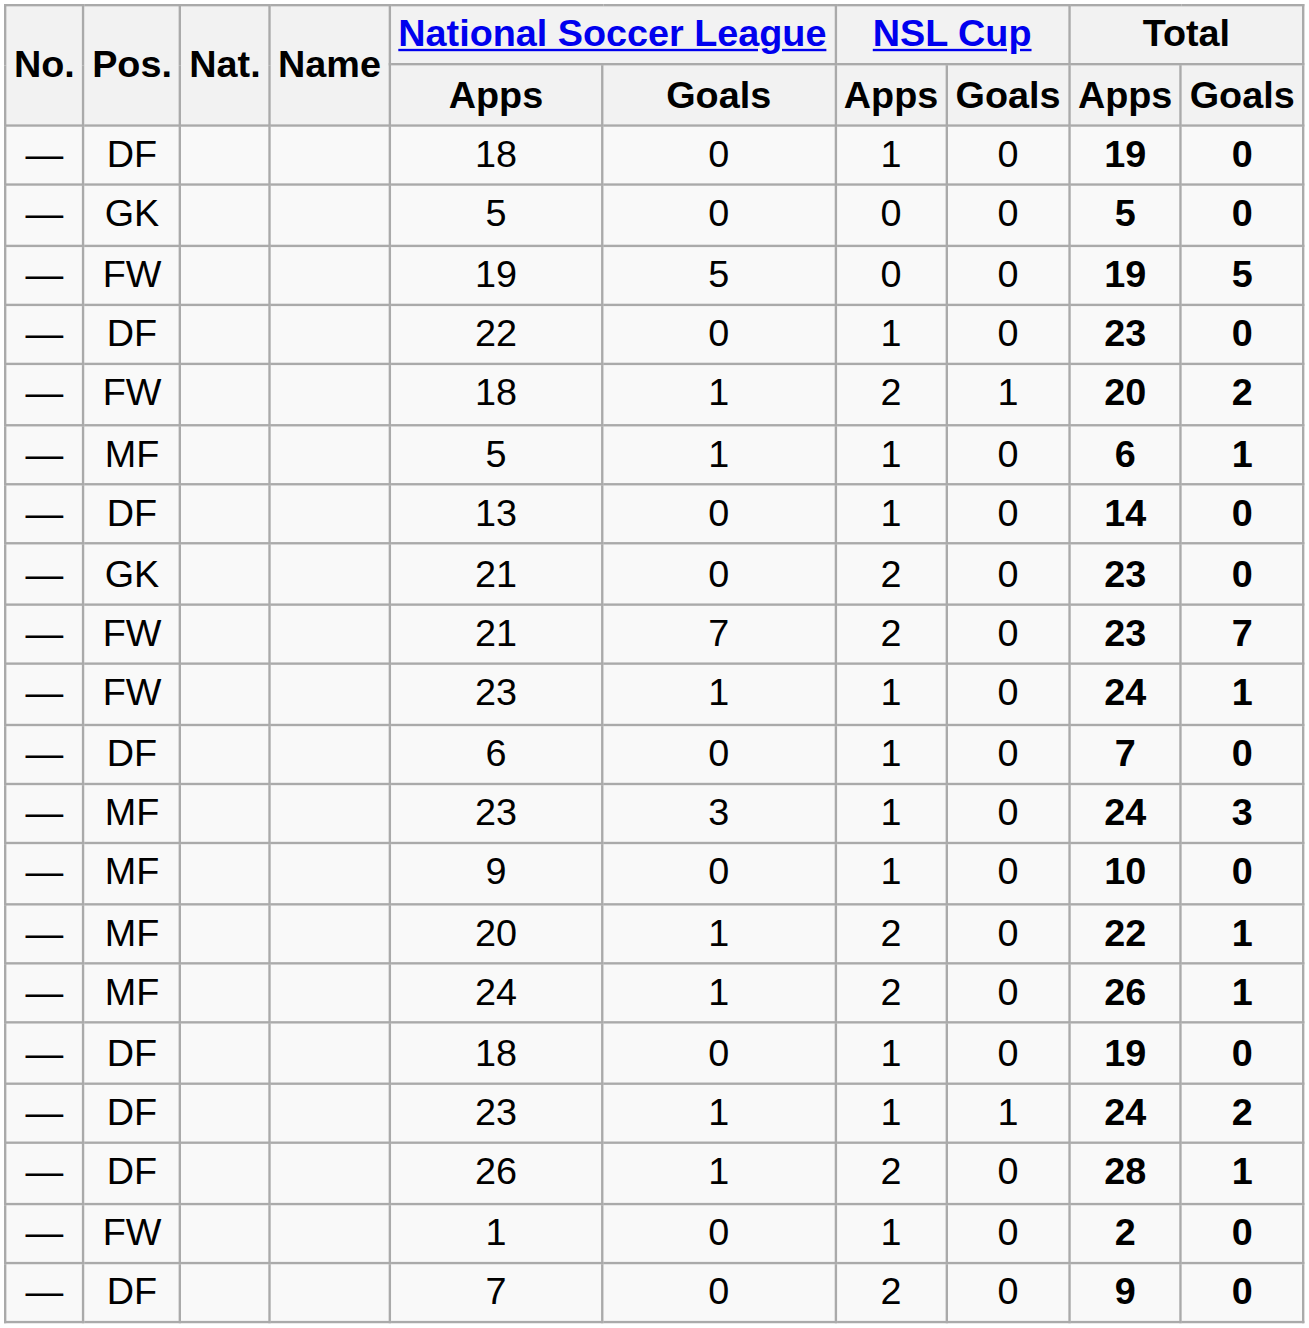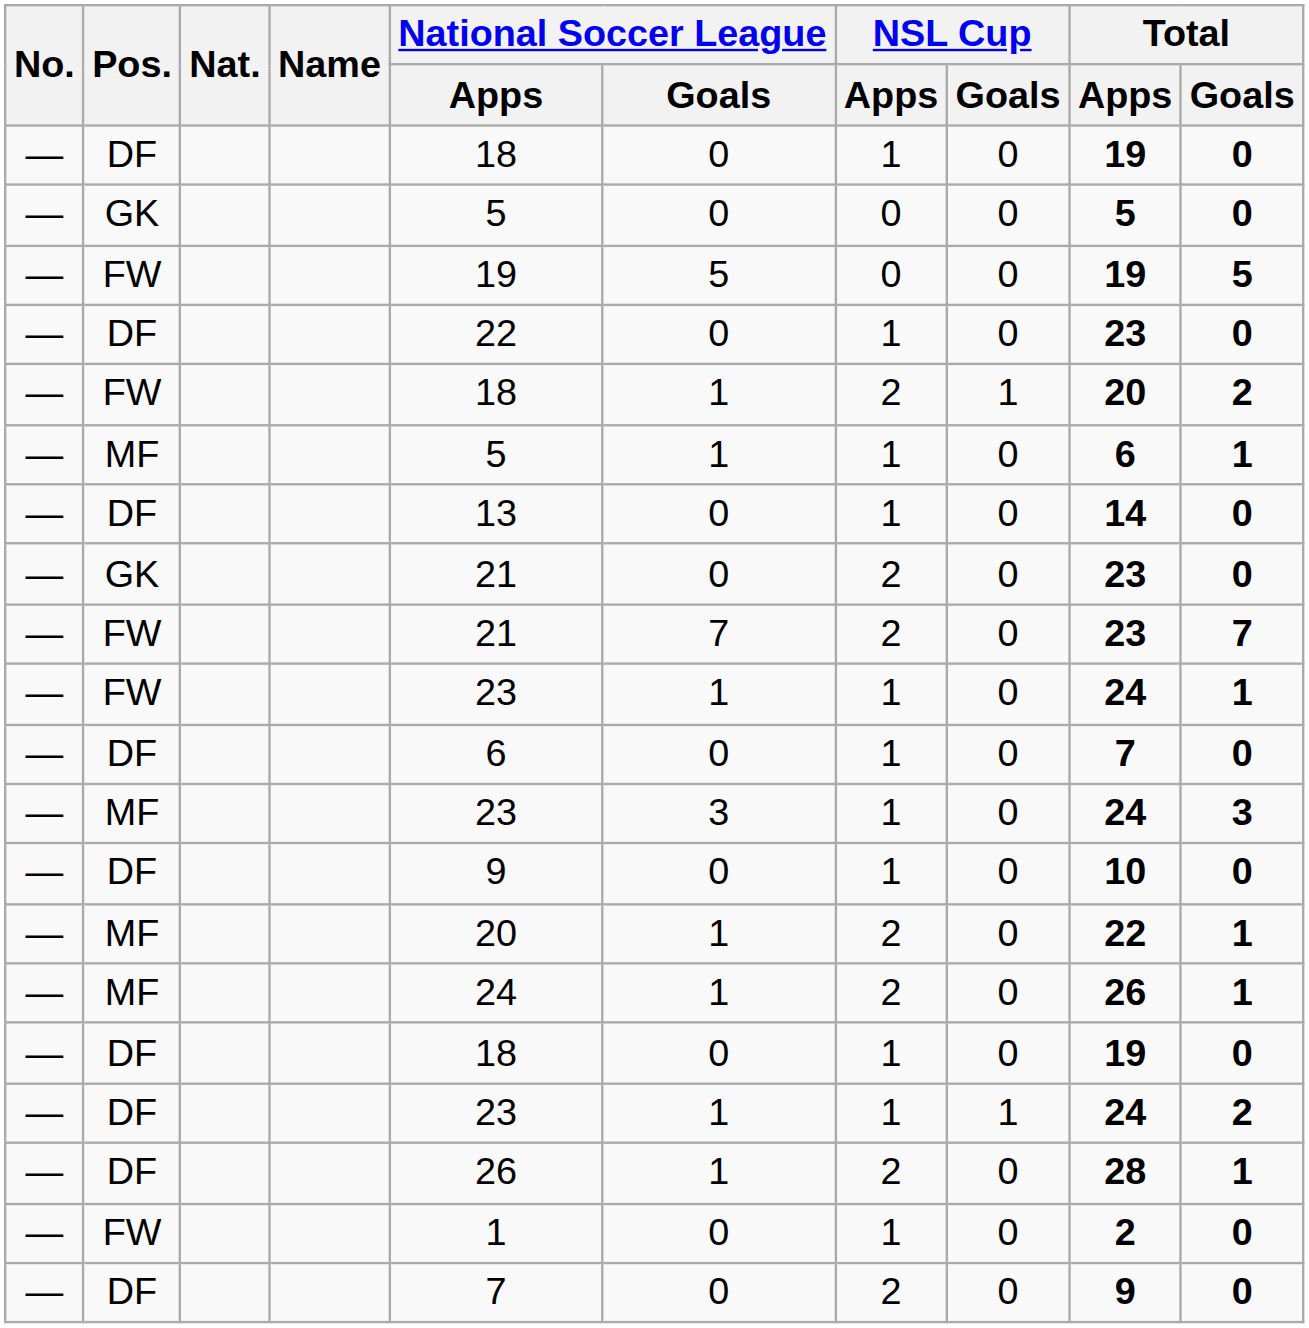(132, 872) MF -> (132, 872) DF
